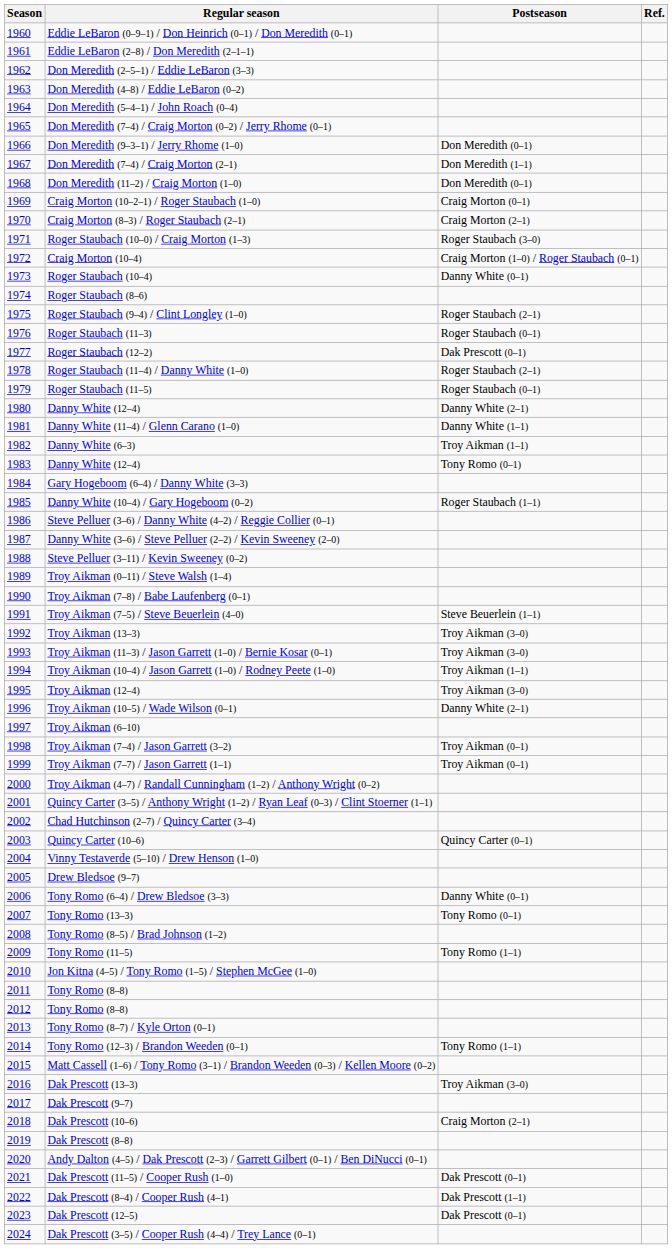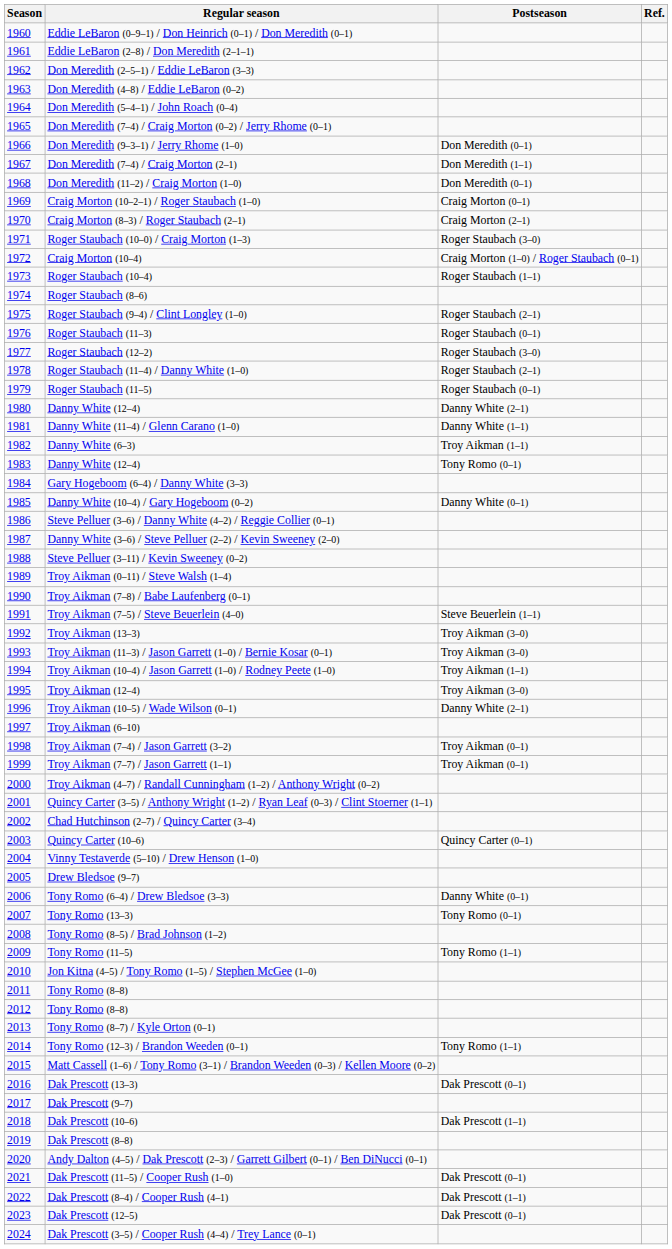(484, 276) Danny White (0–1) -> (490, 276) Roger Staubach (1–1)
(483, 351) Dak Prescott (0–1) -> (490, 351) Roger Staubach (3–0)
(490, 502) Roger Staubach (1–1) -> (484, 502) Danny White (0–1)
(484, 1084) Troy Aikman (3–0) -> (483, 1084) Dak Prescott (0–1)
(485, 1121) Craig Morton (2–1) -> (483, 1121) Dak Prescott (1–1)
